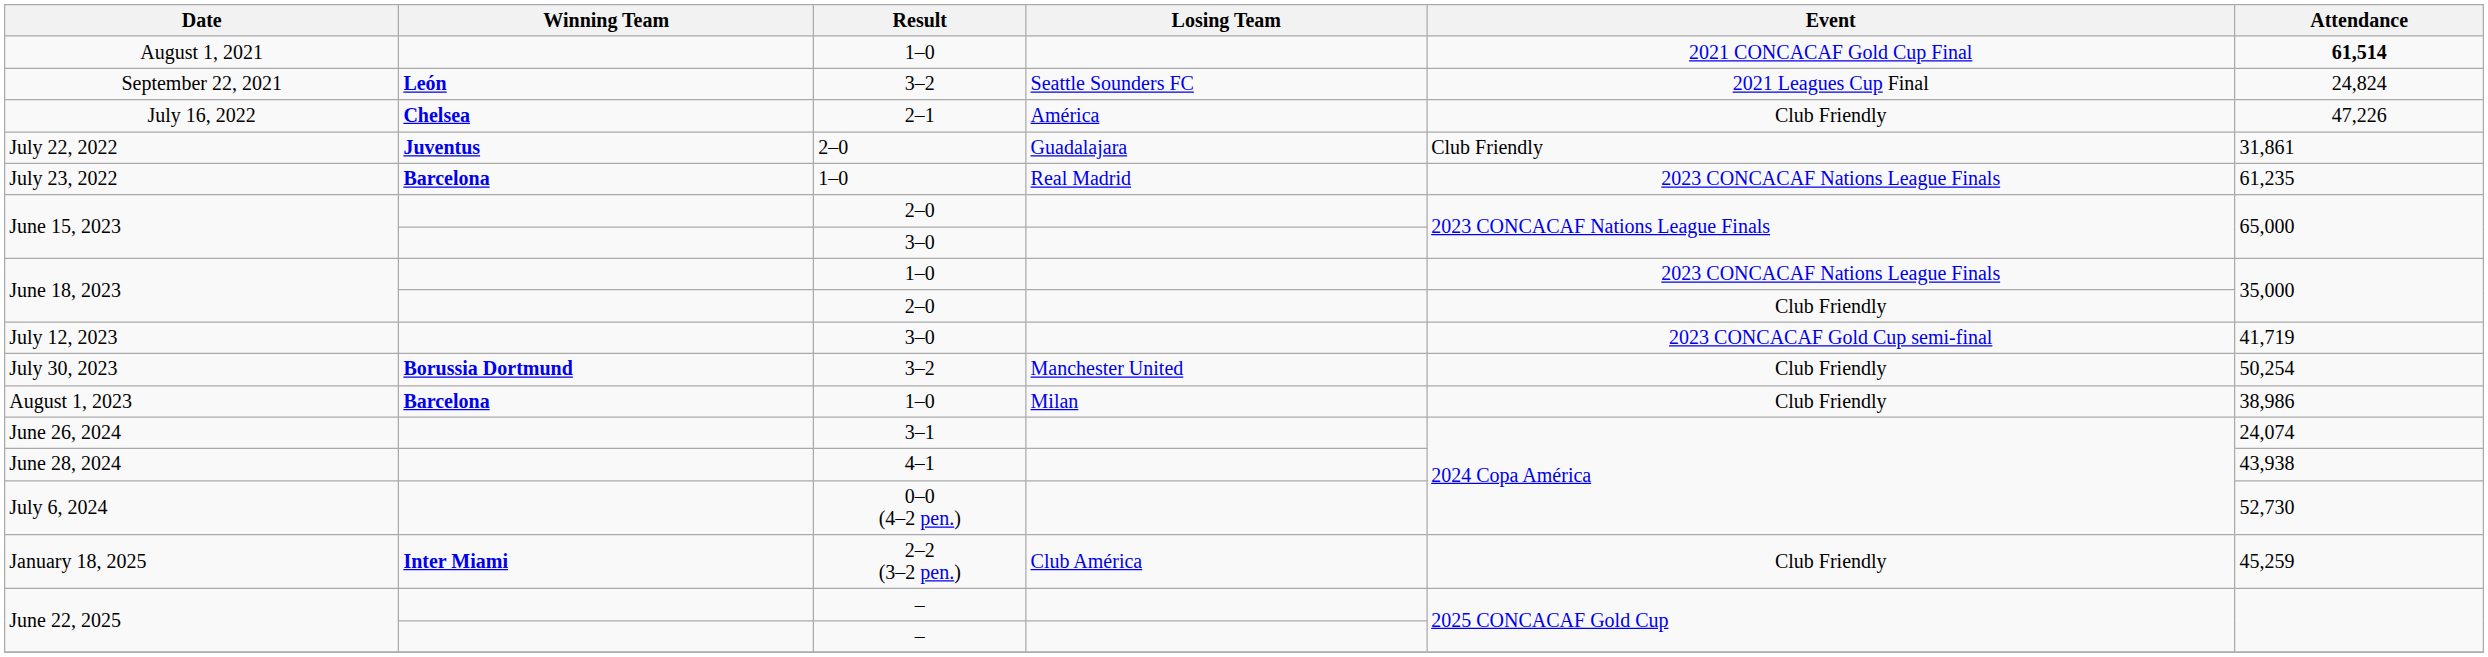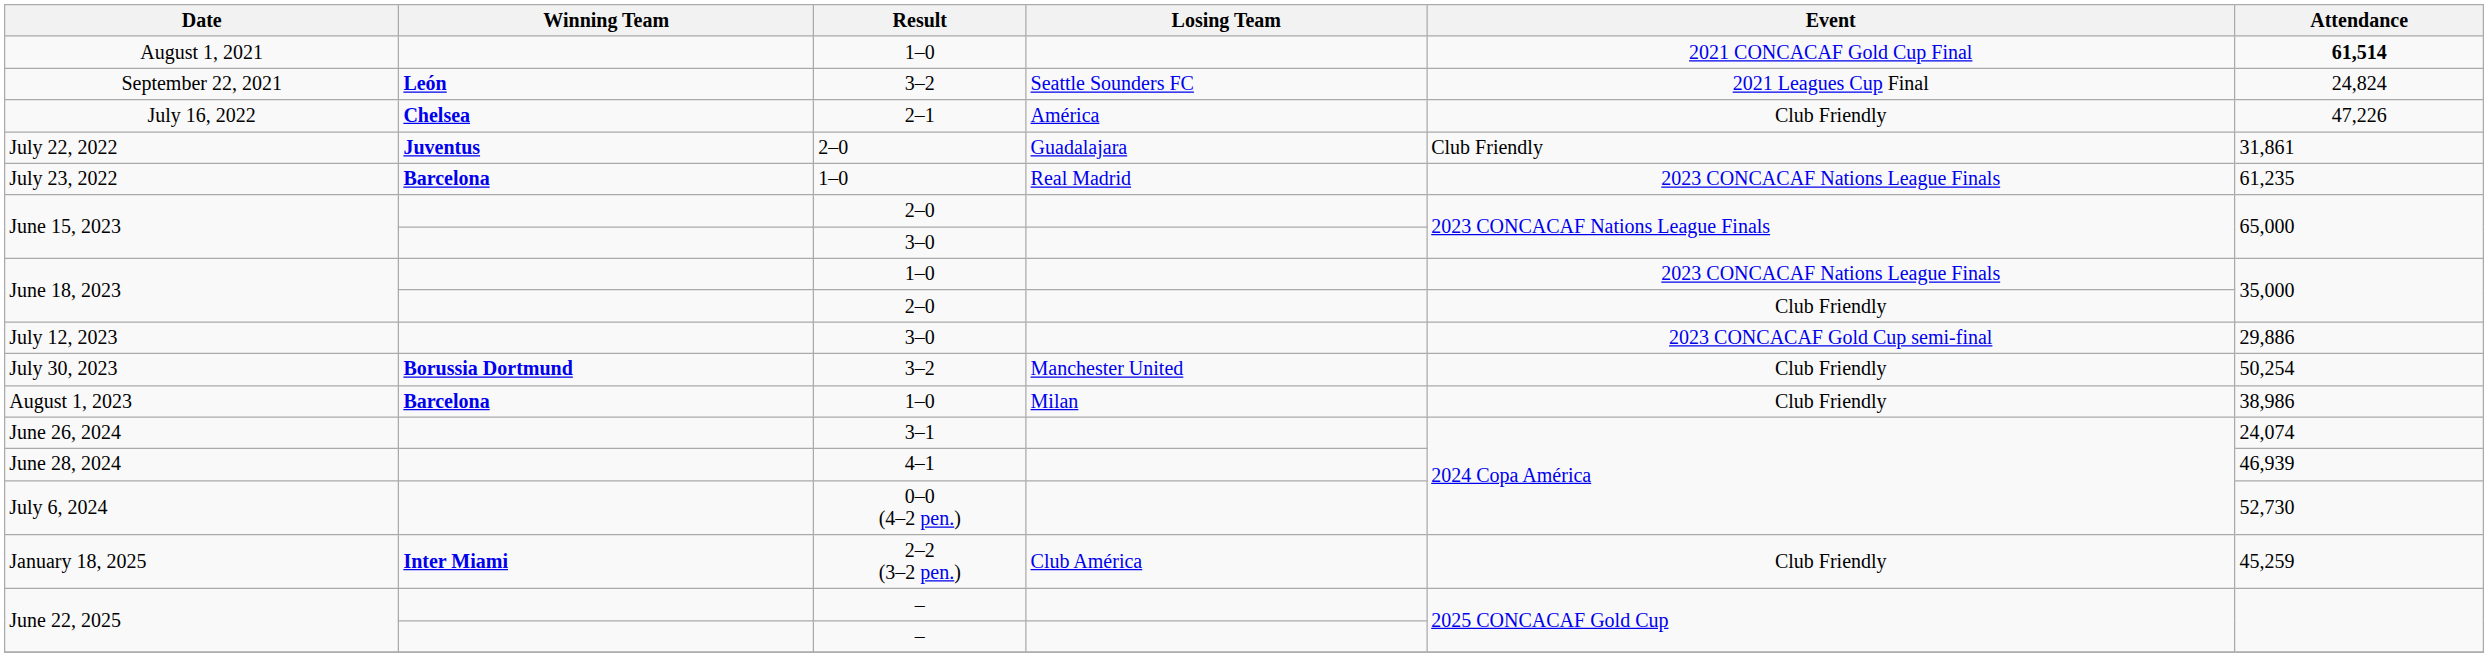(2267, 337) 41,719 -> (2267, 337) 29,886
(2267, 464) 43,938 -> (2267, 464) 46,939
